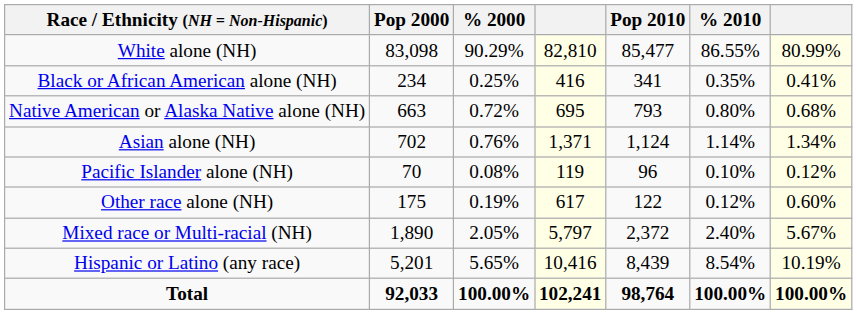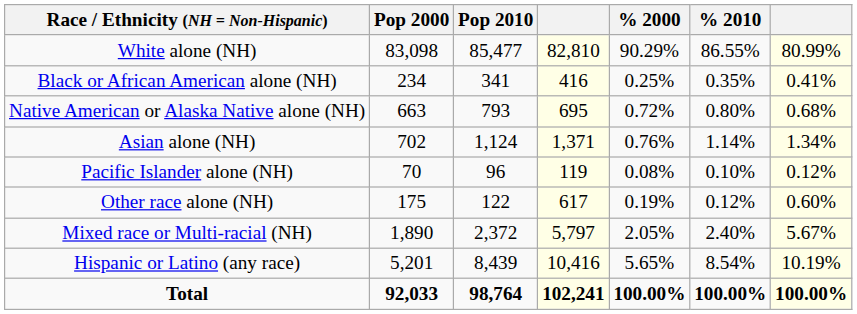columns swapped: (648, 19) <-> (494, 19)
